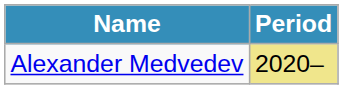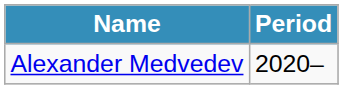(289, 63) khaki background -> (289, 63) no background
